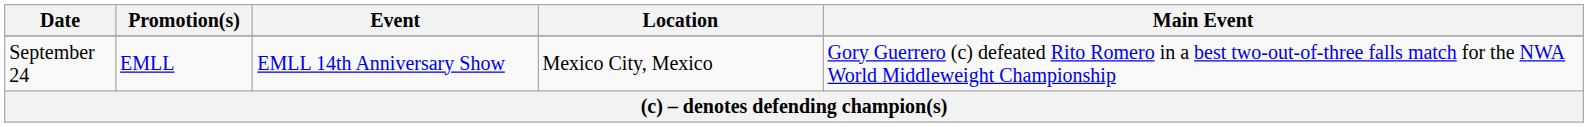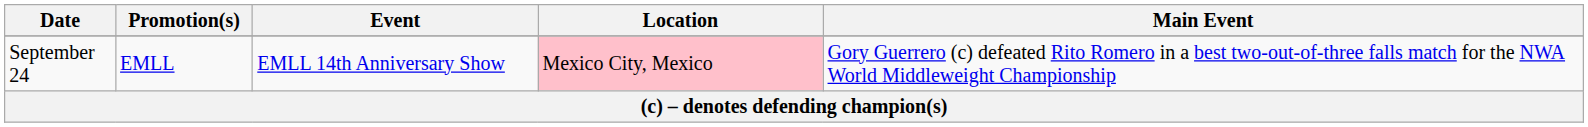(628, 63) no background -> (628, 63) pink background
